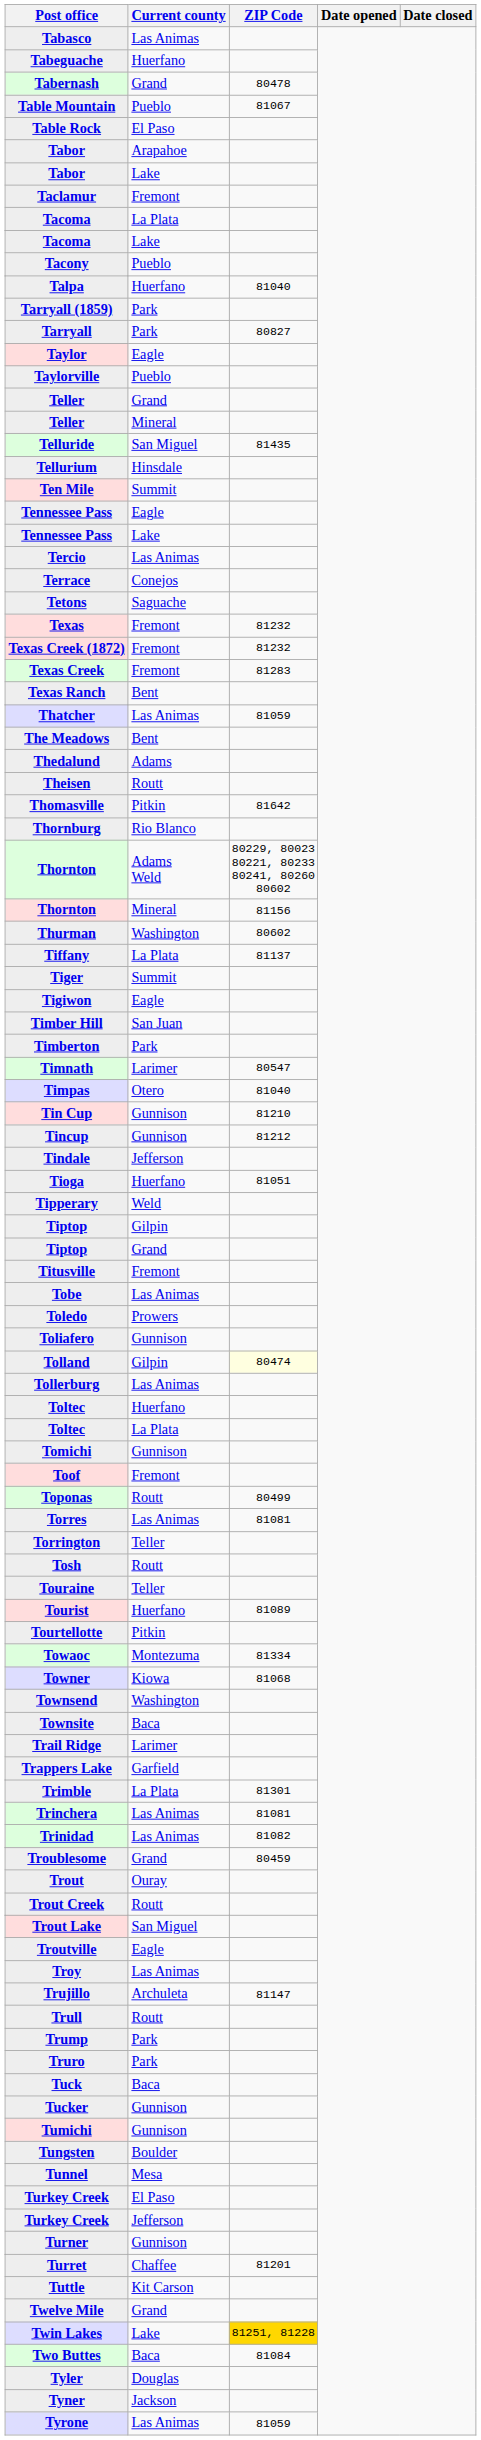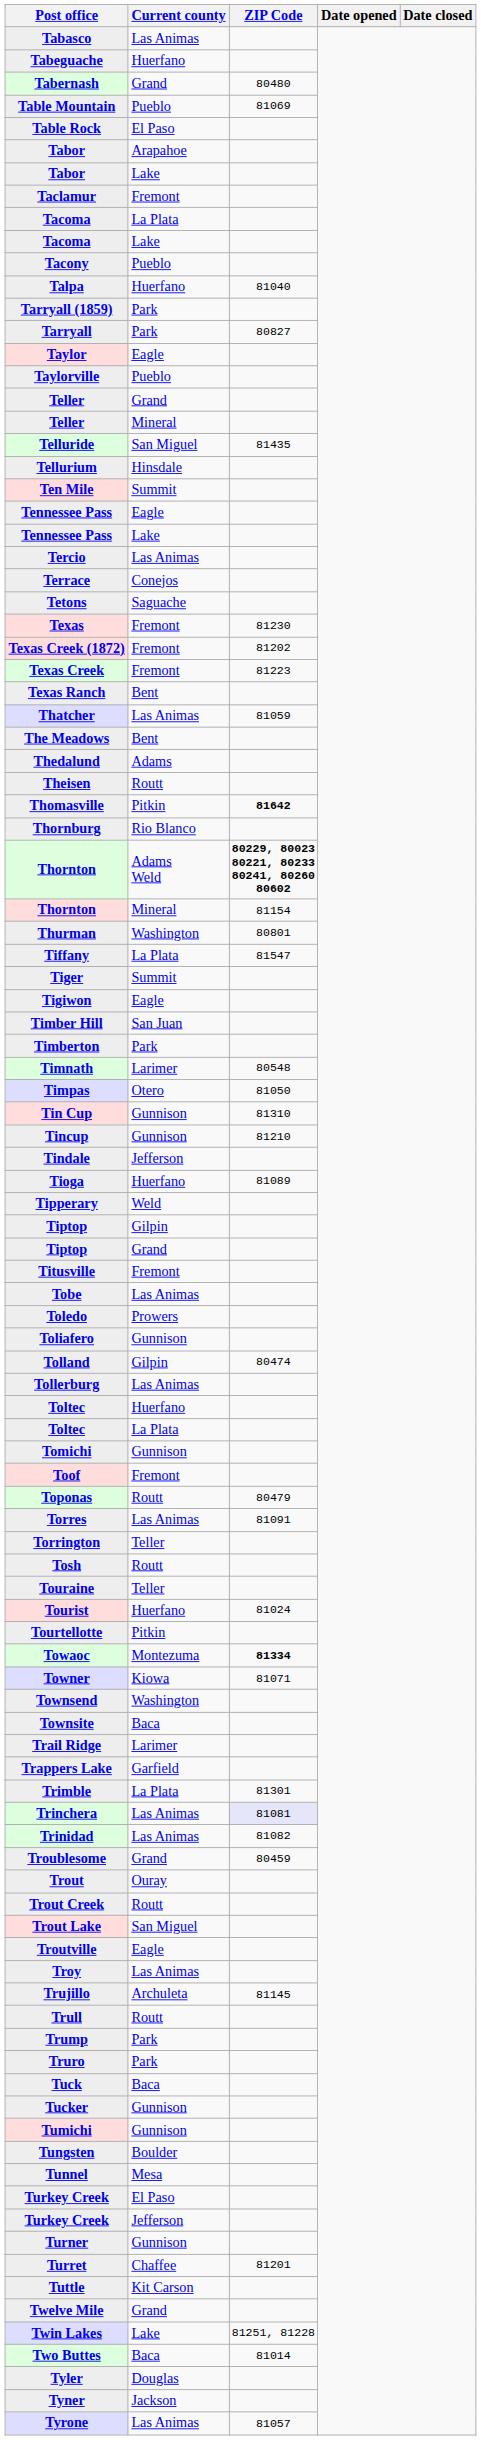(273, 83) 80478 -> (273, 83) 80480
(273, 106) 81067 -> (273, 106) 81069
(273, 625) 81232 -> (273, 625) 81230
(273, 648) 81232 -> (273, 648) 81202
(273, 671) 81283 -> (273, 671) 81223
(273, 806) normal -> (273, 806) bold
(273, 869) normal -> (273, 869) bold
(273, 910) 81156 -> (273, 910) 81154
(273, 933) 80602 -> (273, 933) 80801
(273, 955) 81137 -> (273, 955) 81547
(273, 1068) 80547 -> (273, 1068) 80548
(273, 1091) 81040 -> (273, 1091) 81050
(273, 1113) 81210 -> (273, 1113) 81310
(273, 1136) 81212 -> (273, 1136) 81210
(273, 1181) 81051 -> (273, 1181) 81089
(273, 1362) lightyellow background -> (273, 1362) no background
(273, 1497) 80499 -> (273, 1497) 80479
(273, 1520) 81081 -> (273, 1520) 81091
(273, 1610) 81089 -> (273, 1610) 81024
(273, 1656) normal -> (273, 1656) bold
(273, 1678) 81068 -> (273, 1678) 81071
(273, 1814) no background -> (273, 1814) lavender background
(273, 1994) 81147 -> (273, 1994) 81145
(273, 2333) gold background -> (273, 2333) no background
(273, 2356) 81084 -> (273, 2356) 81014
(273, 2423) 81059 -> (273, 2423) 81057
